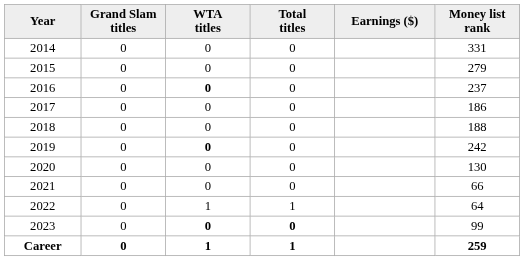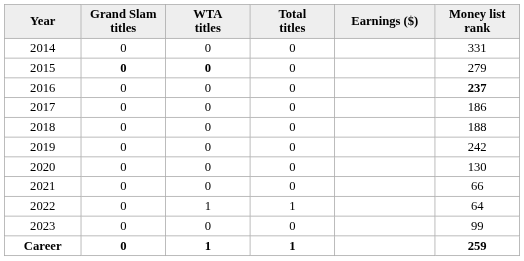(123, 68) normal -> (123, 68) bold
(208, 68) normal -> (208, 68) bold
(208, 87) bold -> (208, 87) normal
(477, 87) normal -> (477, 87) bold
(208, 147) bold -> (208, 147) normal
(208, 226) bold -> (208, 226) normal
(292, 226) bold -> (292, 226) normal
